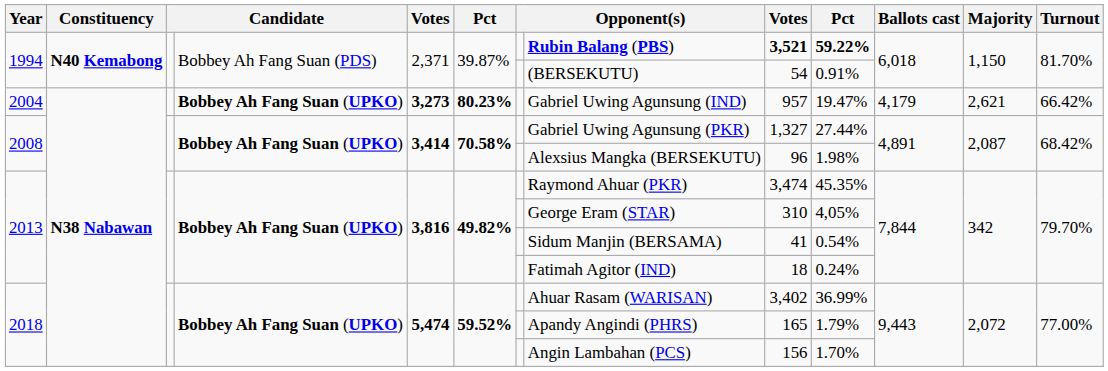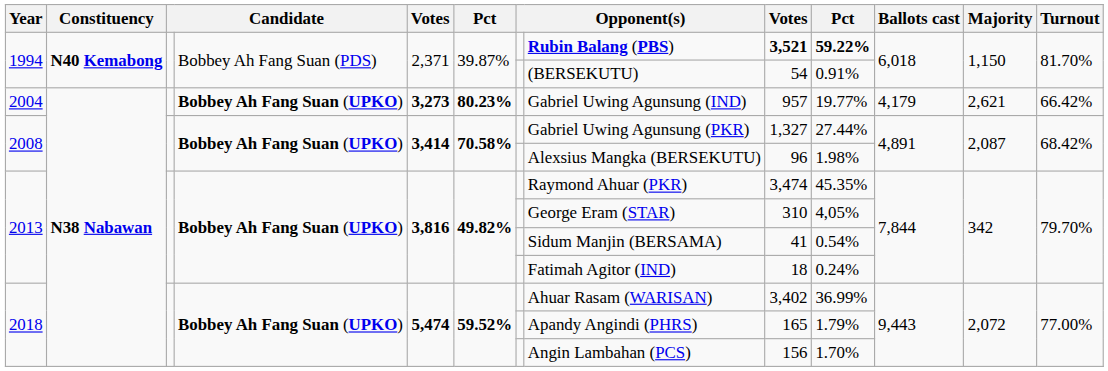(841, 101) 19.47% -> (841, 101) 19.77%
